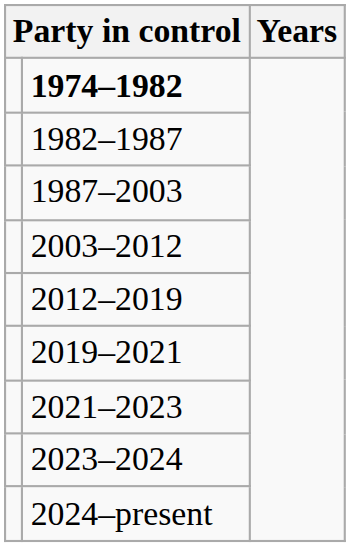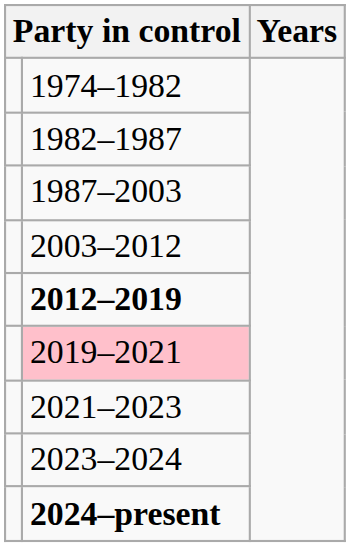(107, 84) bold -> (106, 84) normal
(107, 298) normal -> (106, 298) bold
(107, 352) no background -> (106, 352) pink background
(122, 513) normal -> (125, 513) bold
